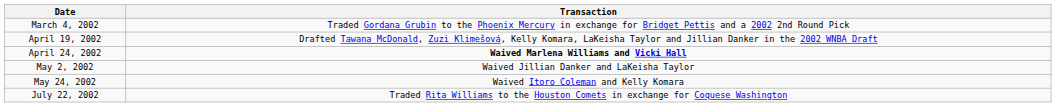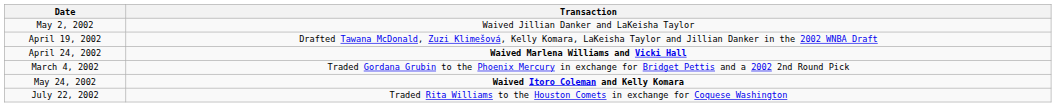rows swapped: (65, 25) <-> (65, 67)
(588, 81) normal -> (588, 81) bold
